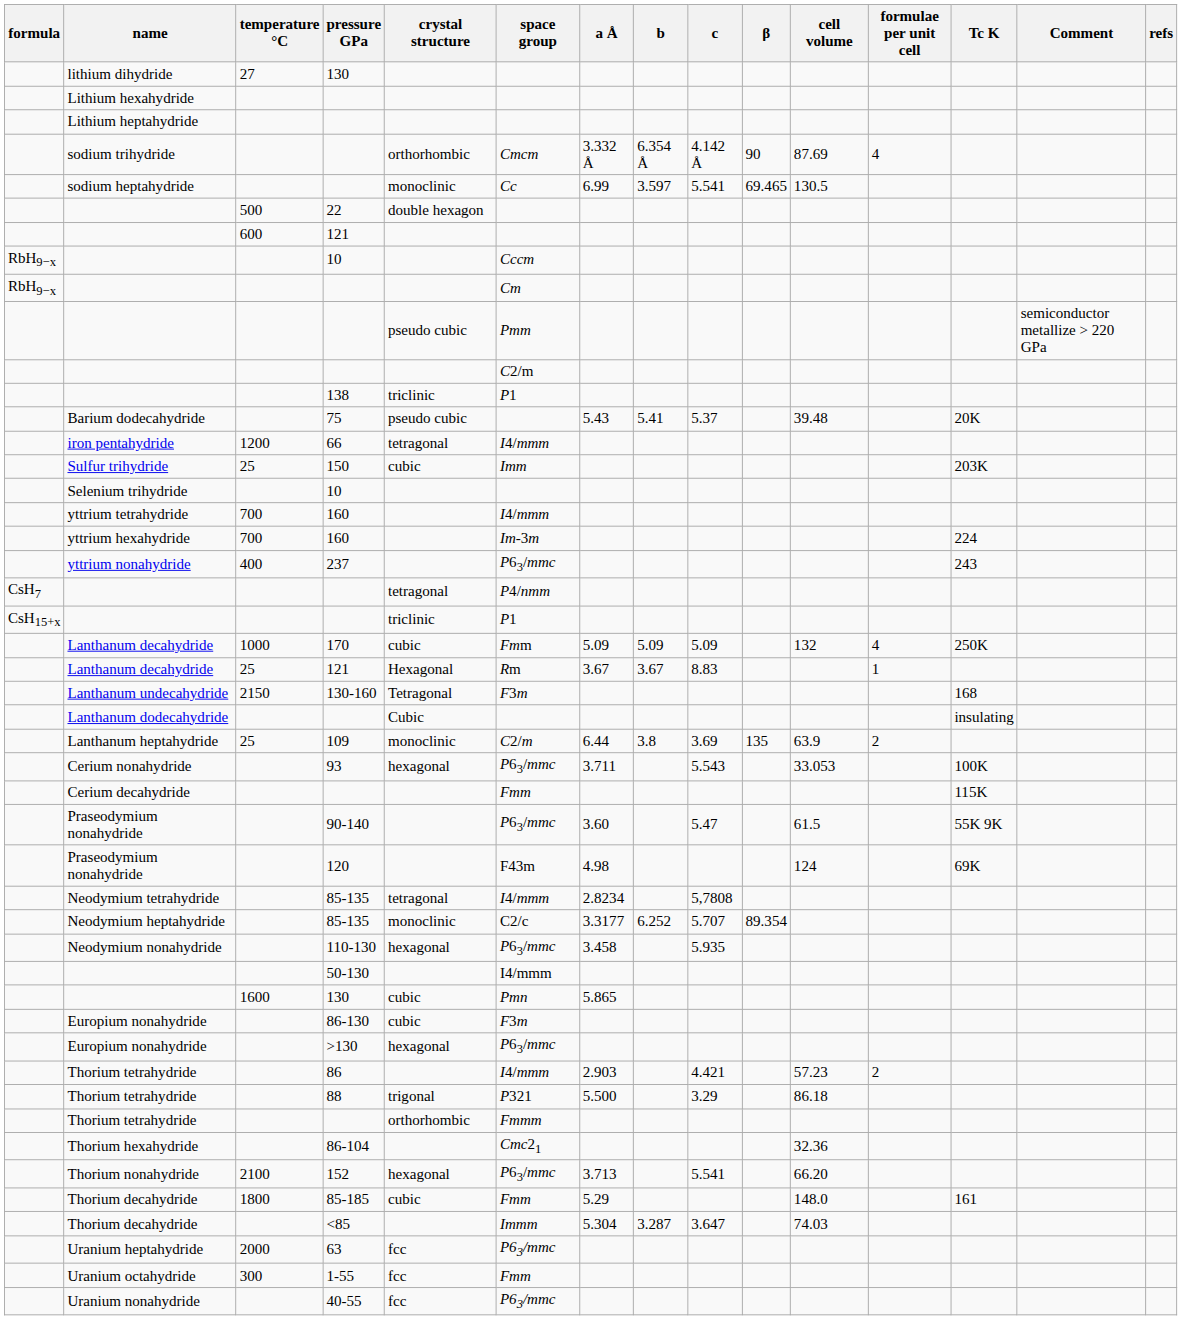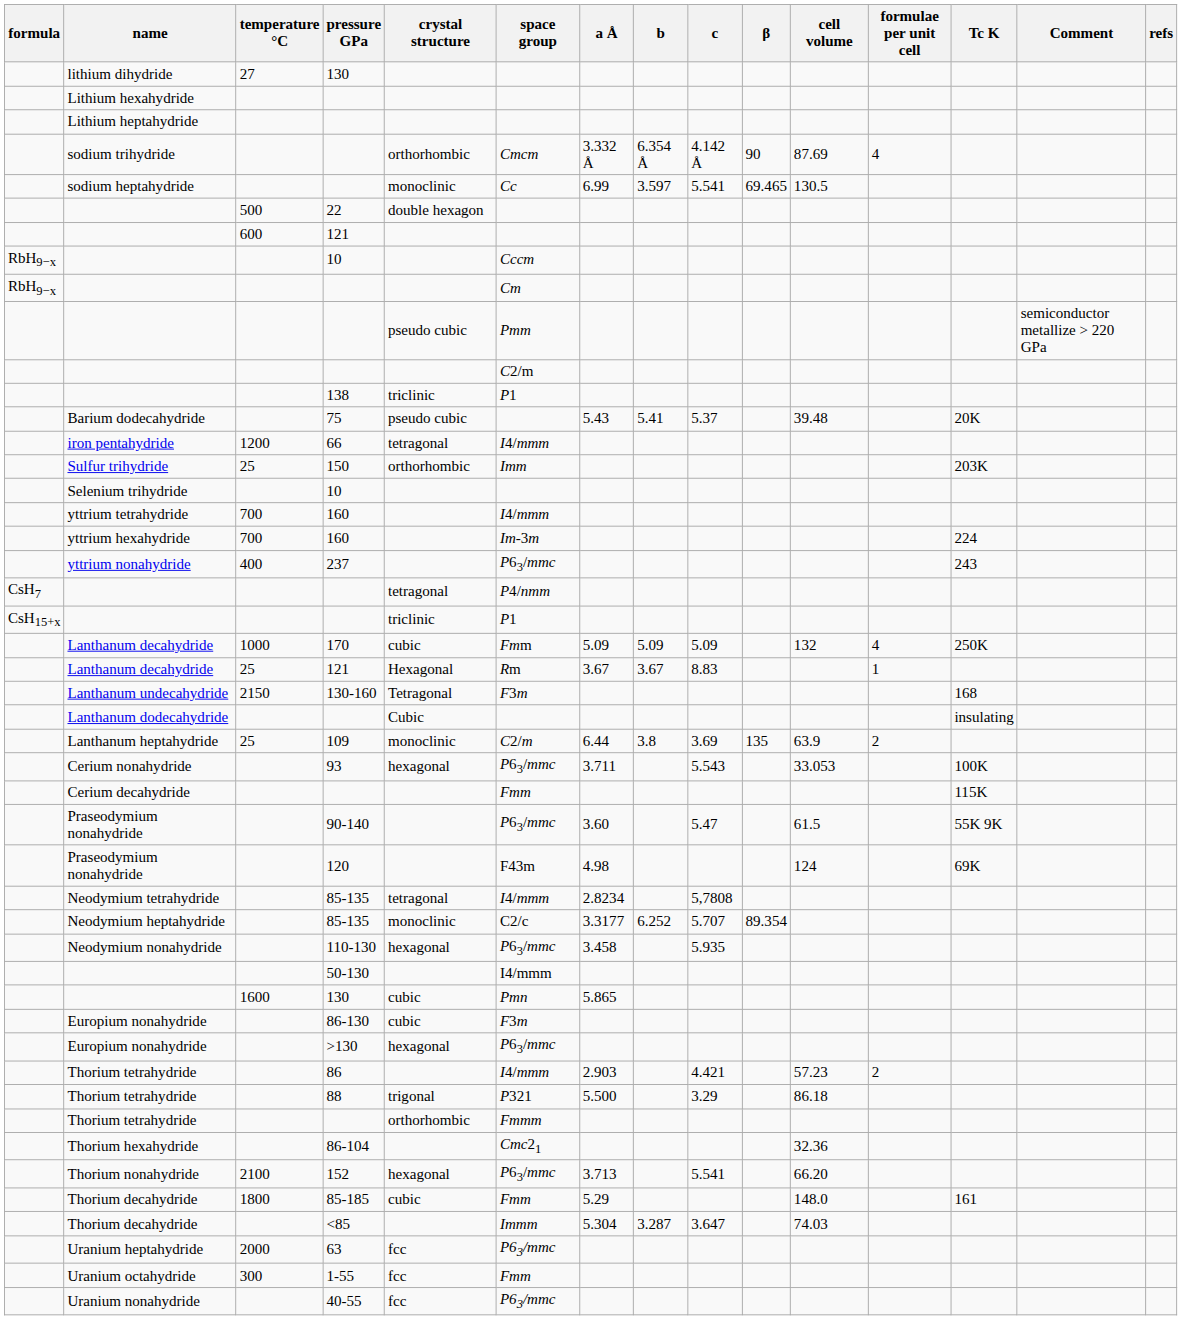(404, 466) cubic -> (429, 466) orthorhombic
